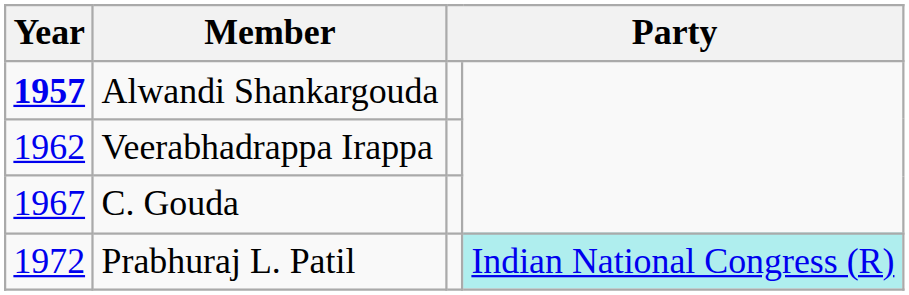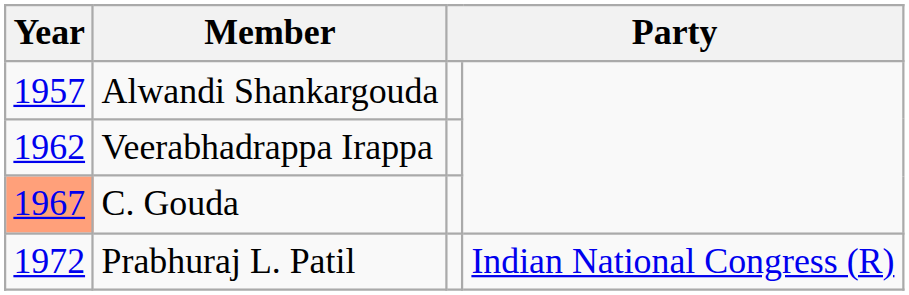(49, 89) bold -> (49, 89) normal
(49, 203) no background -> (49, 203) lightsalmon background
(683, 260) paleturquoise background -> (683, 260) no background
